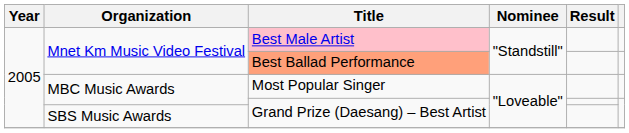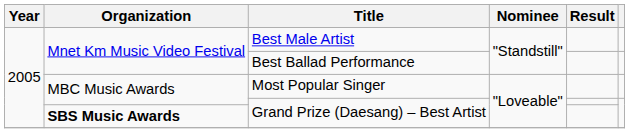(303, 39) pink background -> (303, 39) no background
(333, 62) lightsalmon background -> (333, 62) no background
(109, 116) normal -> (114, 116) bold
